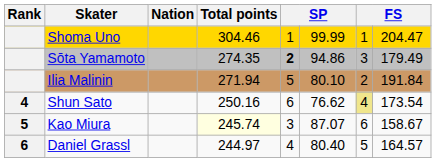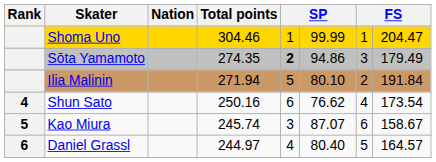(364, 102) khaki background -> (364, 102) no background
(239, 124) lightyellow background -> (239, 124) no background
